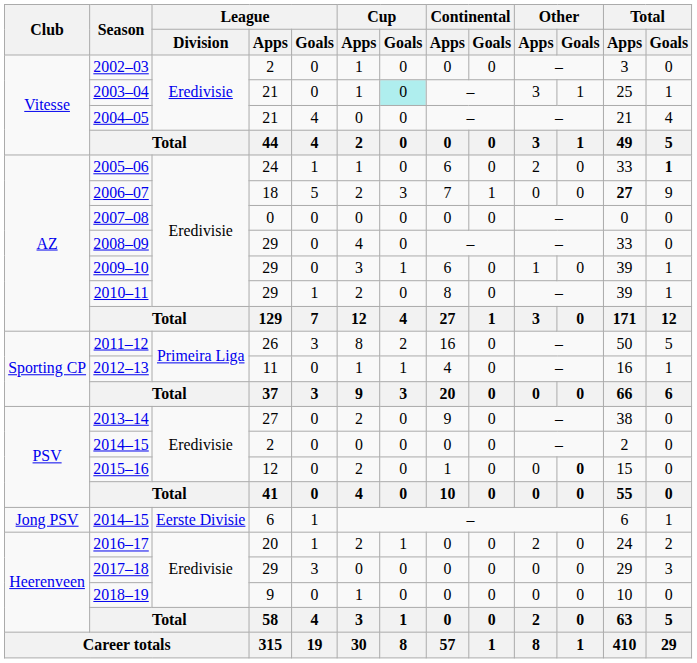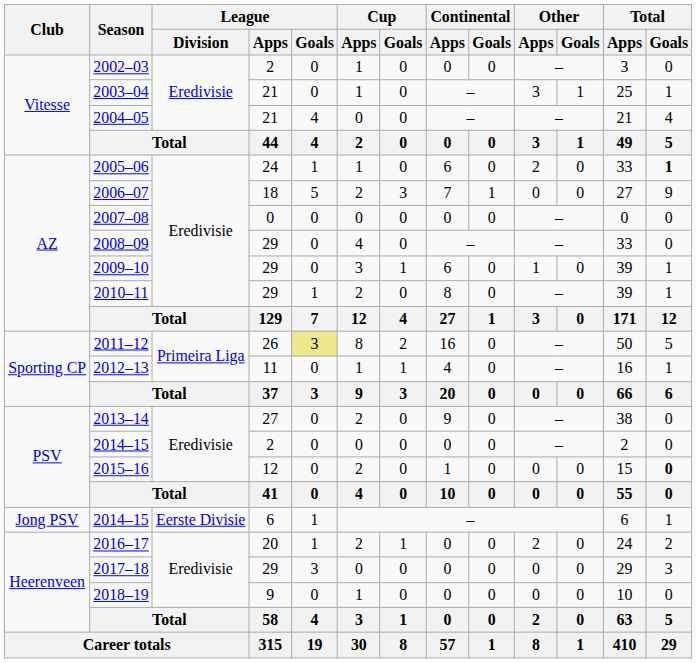(403, 92) paleturquoise background -> (403, 92) no background
(625, 192) bold -> (625, 192) normal
(315, 343) no background -> (315, 343) khaki background
(580, 469) bold -> (580, 469) normal
(669, 469) normal -> (669, 469) bold
